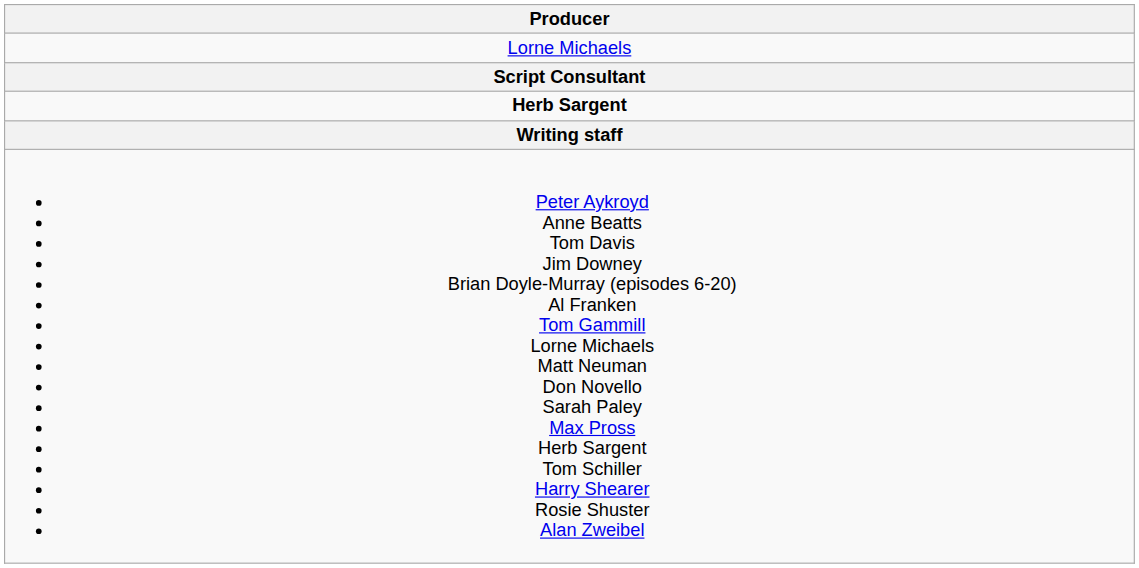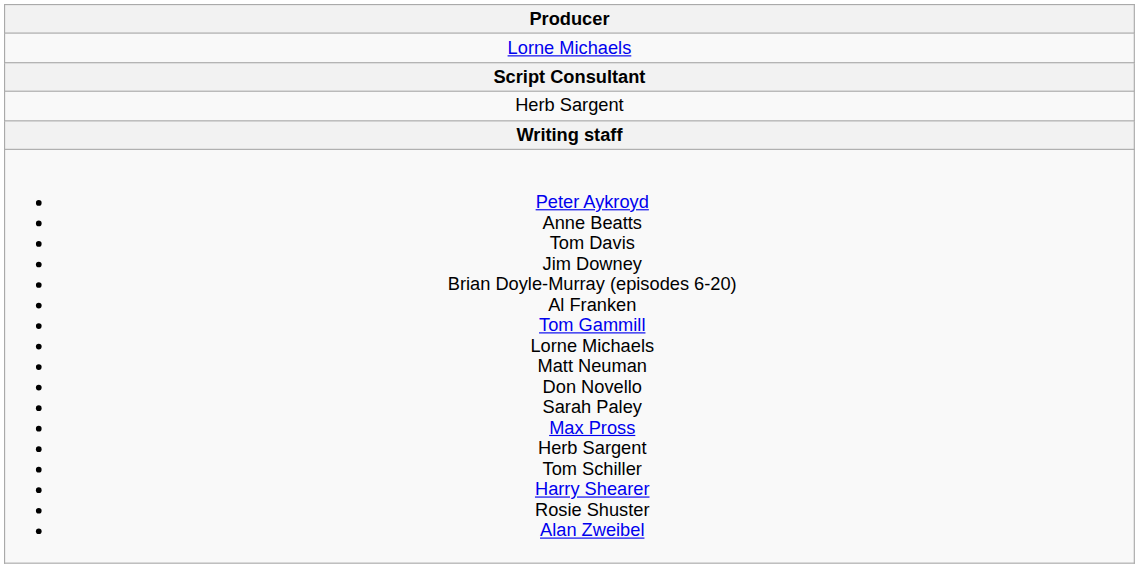(569, 105) bold -> (569, 105) normal
